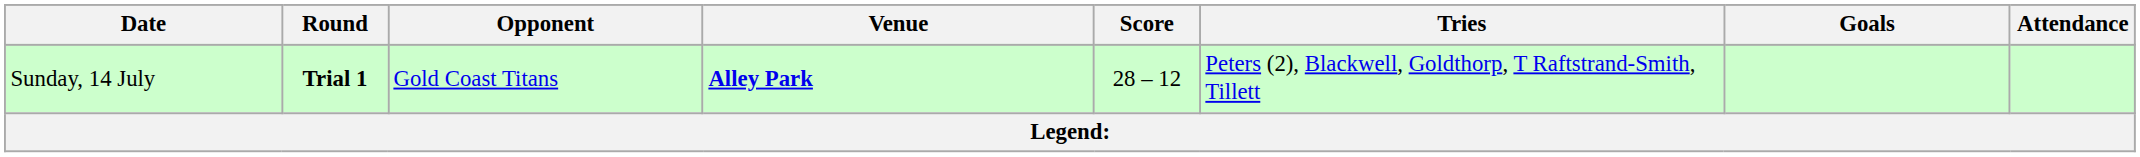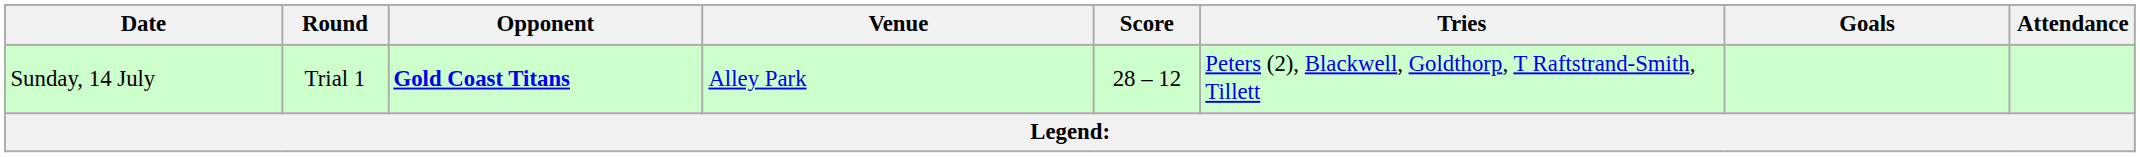(335, 77) bold -> (335, 77) normal
(476, 77) normal -> (482, 77) bold
(761, 77) bold -> (757, 77) normal
